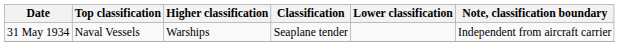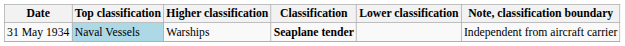(107, 32) no background -> (107, 32) lightblue background
(311, 32) normal -> (314, 32) bold
